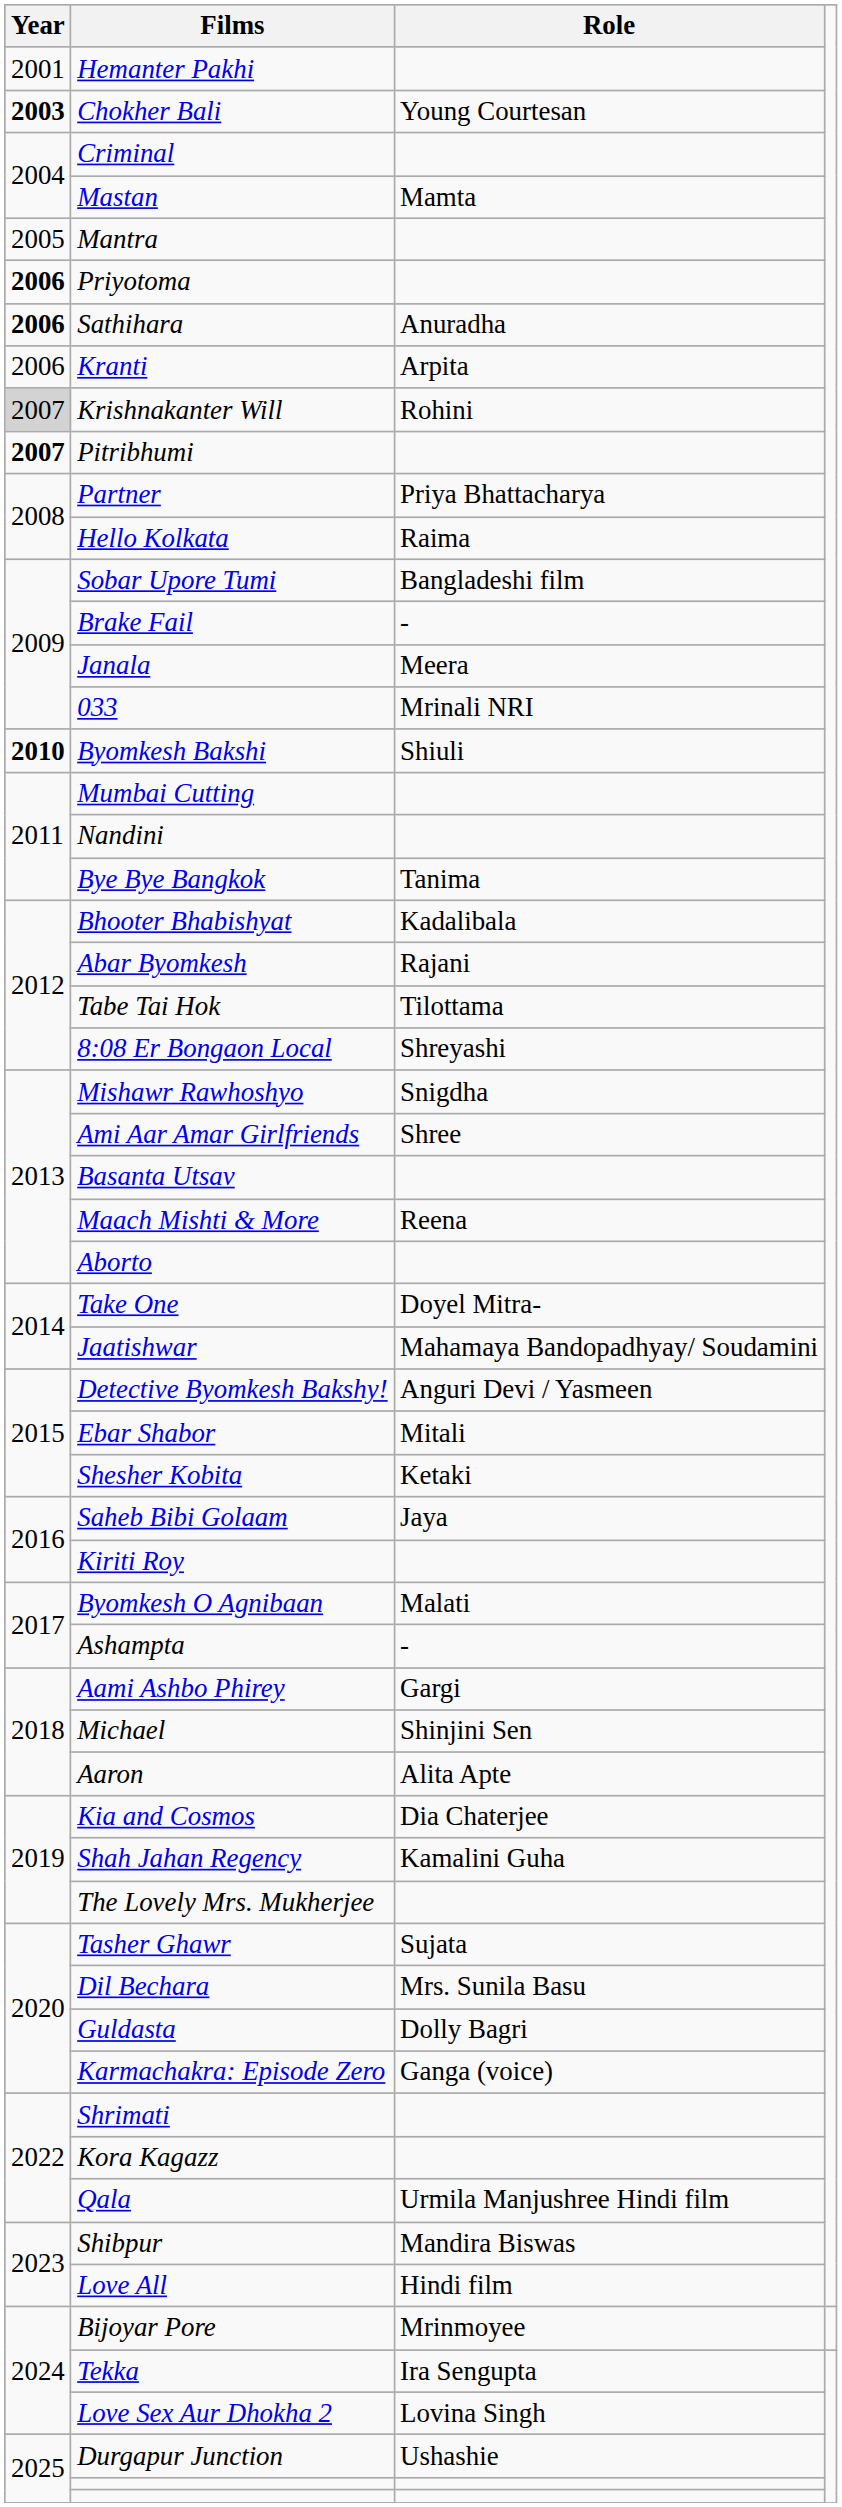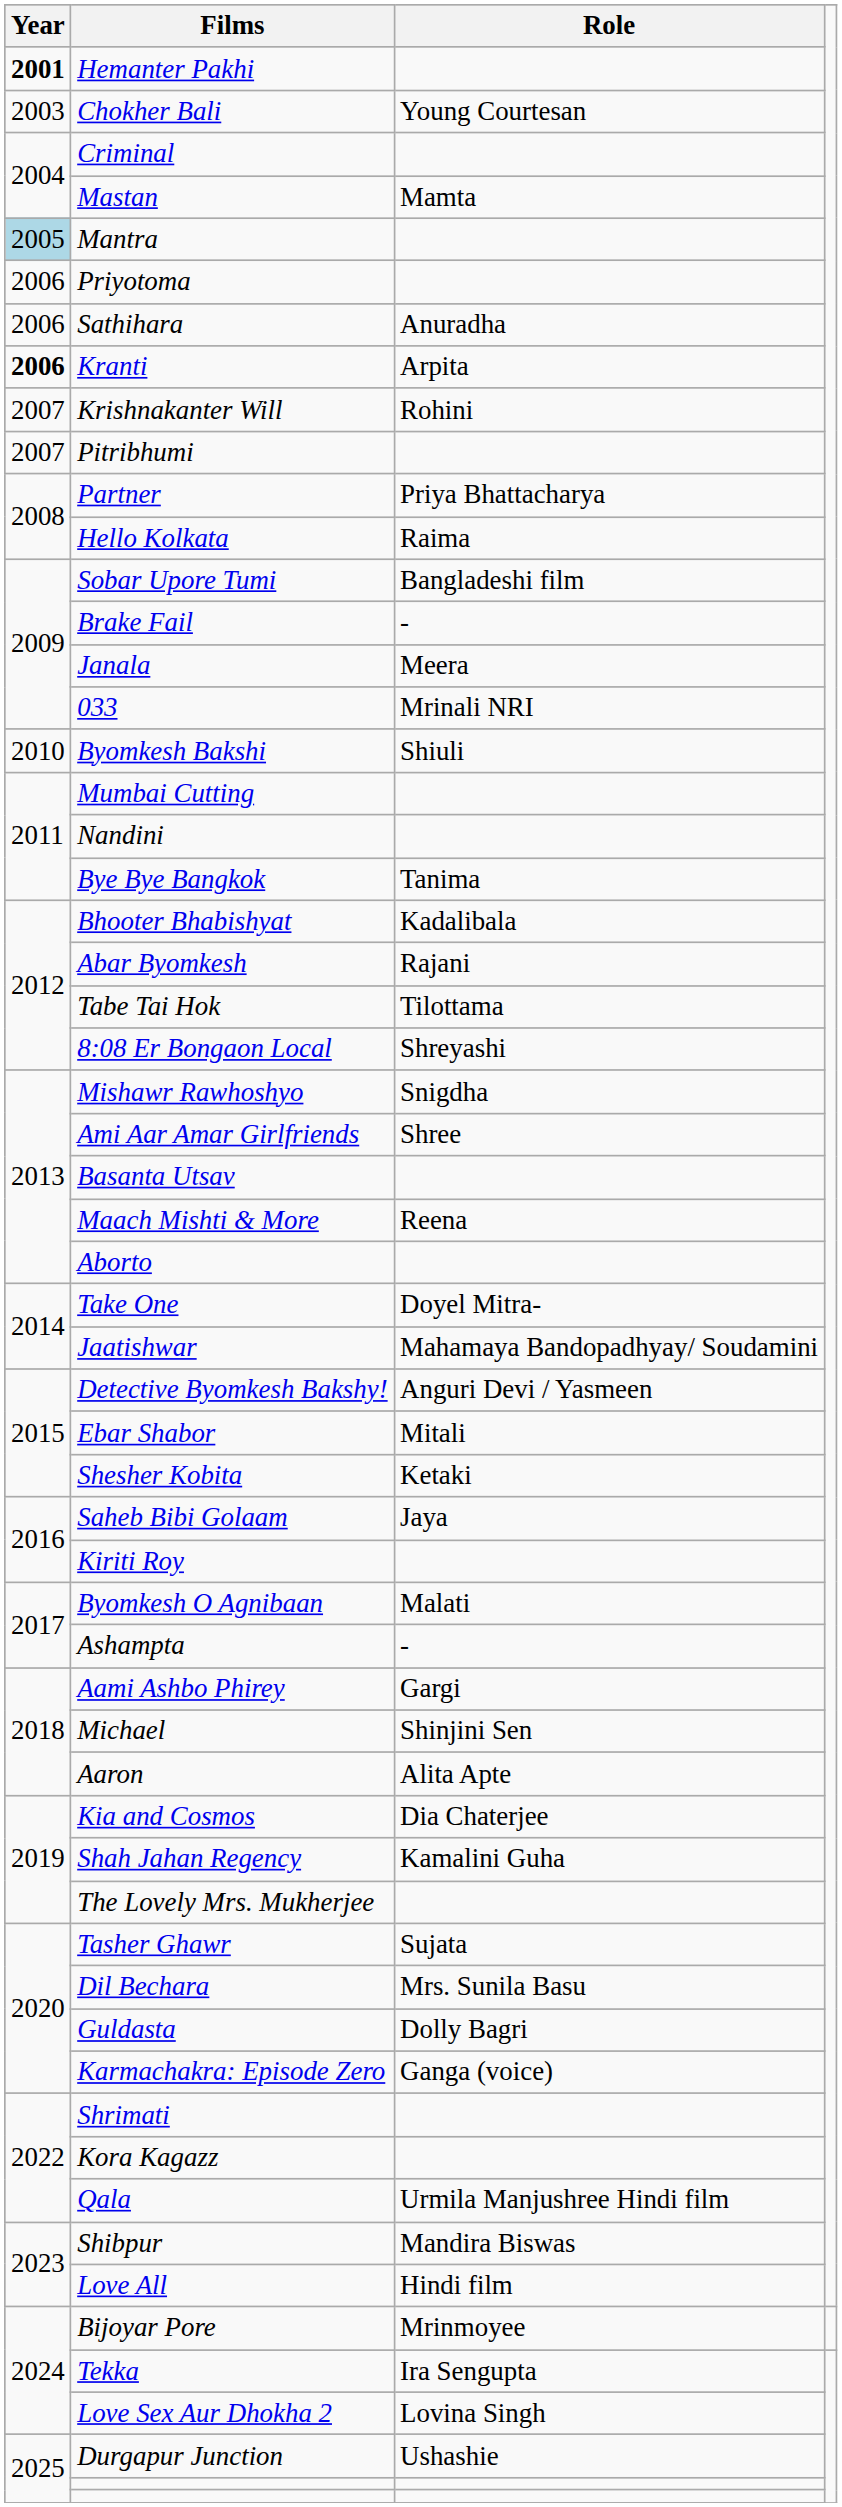(38, 68) normal -> (38, 68) bold
(38, 111) bold -> (38, 111) normal
(38, 238) no background -> (38, 238) lightblue background
(38, 281) bold -> (38, 281) normal
(38, 324) bold -> (38, 324) normal
(38, 366) normal -> (38, 366) bold
(38, 409) lightgrey background -> (38, 409) no background
(38, 452) bold -> (38, 452) normal
(38, 750) bold -> (38, 750) normal
